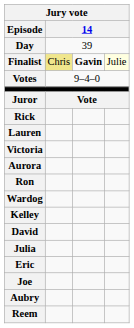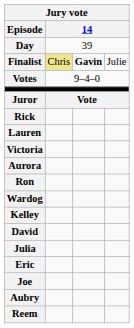(117, 62) lightyellow background -> (117, 62) no background
